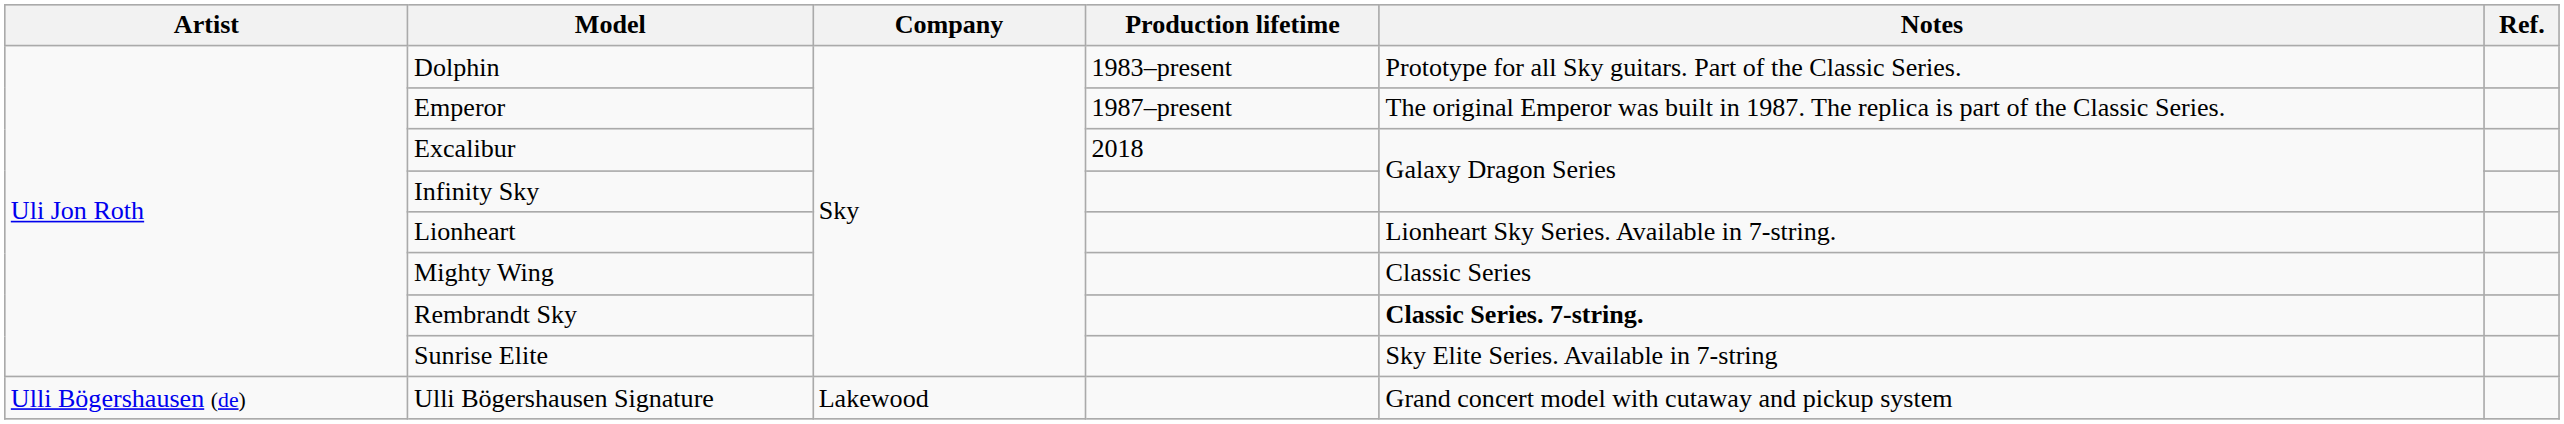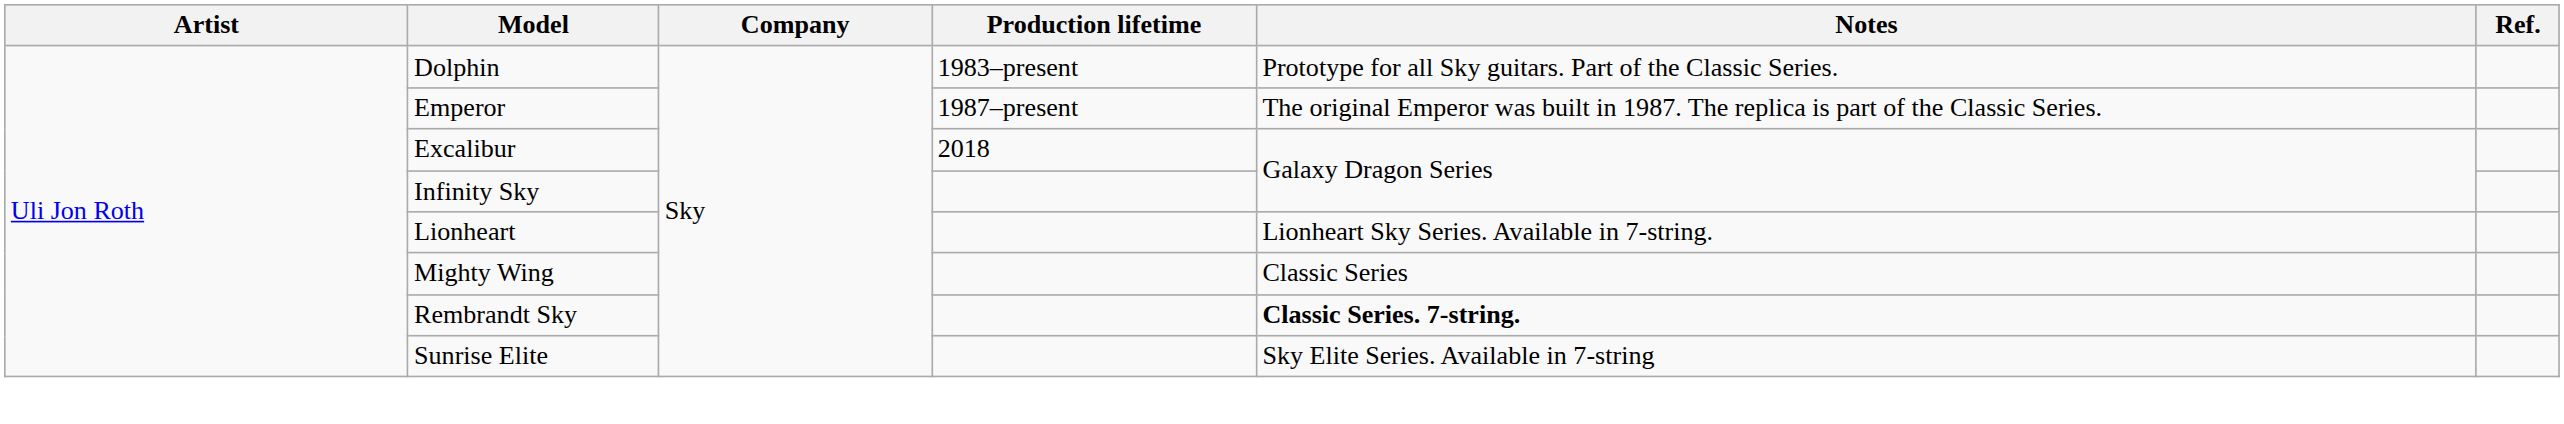- row: (564, 397)
